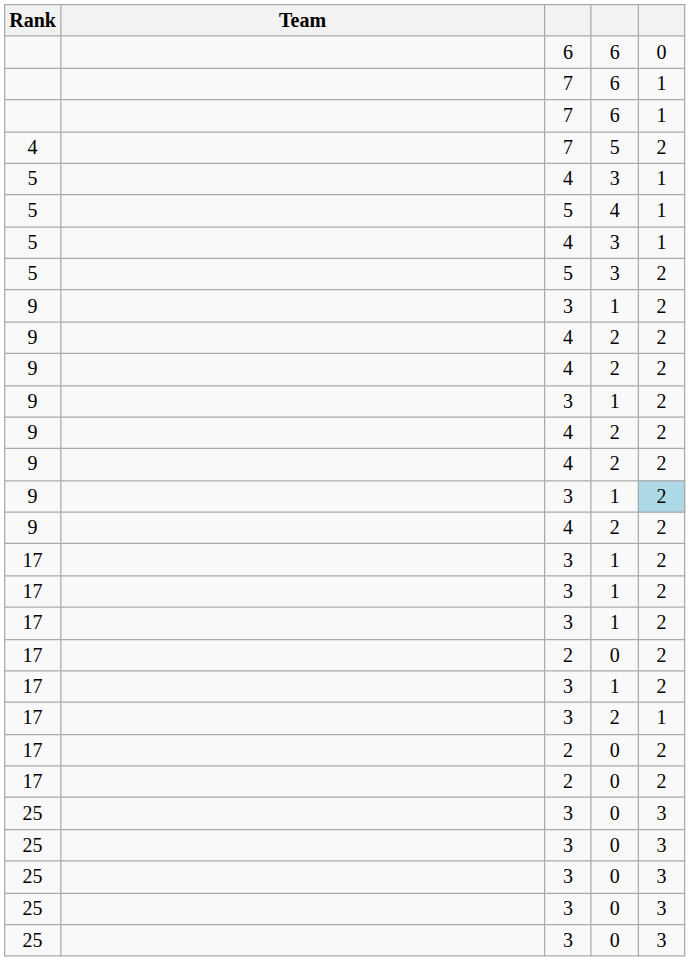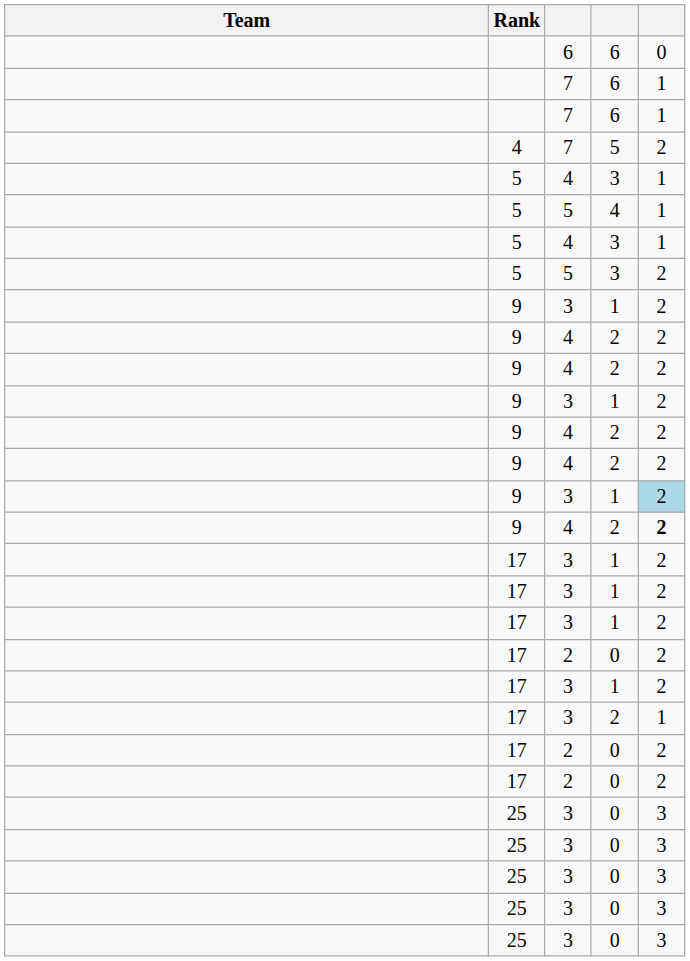columns swapped: (33, 20) <-> (303, 20)
(662, 527) normal -> (662, 527) bold
